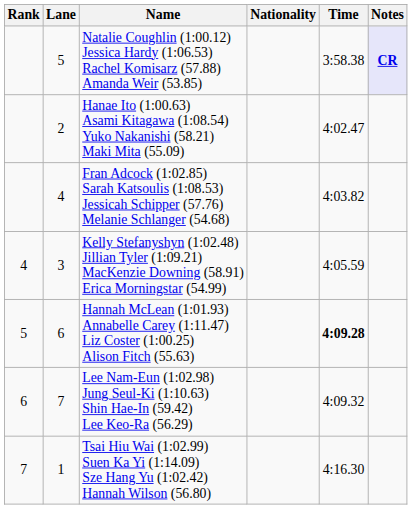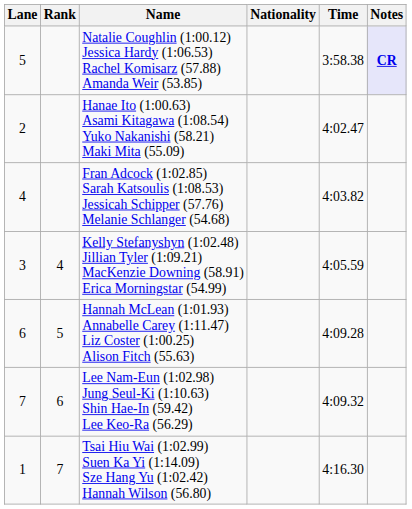columns swapped: (24, 15) <-> (61, 15)
(344, 333) bold -> (343, 333) normal
